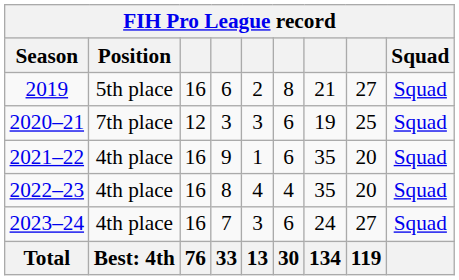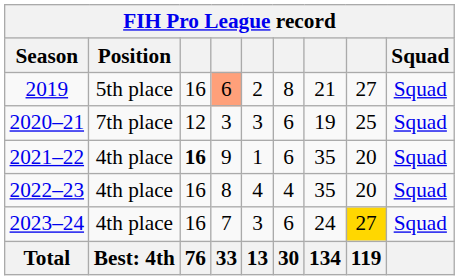(226, 88) no background -> (226, 88) lightsalmon background
(195, 156) normal -> (195, 156) bold
(366, 223) no background -> (366, 223) gold background
